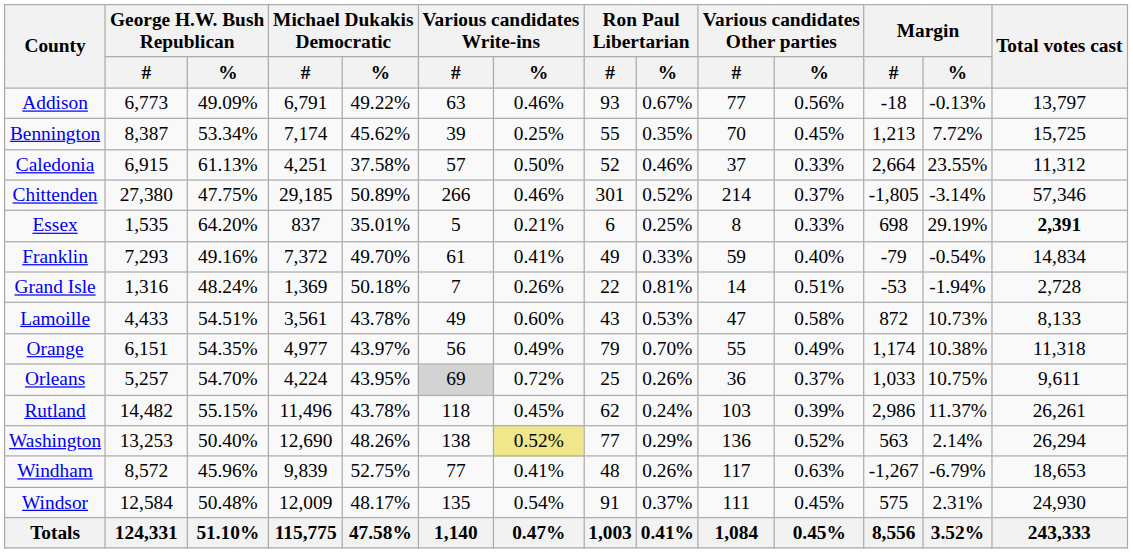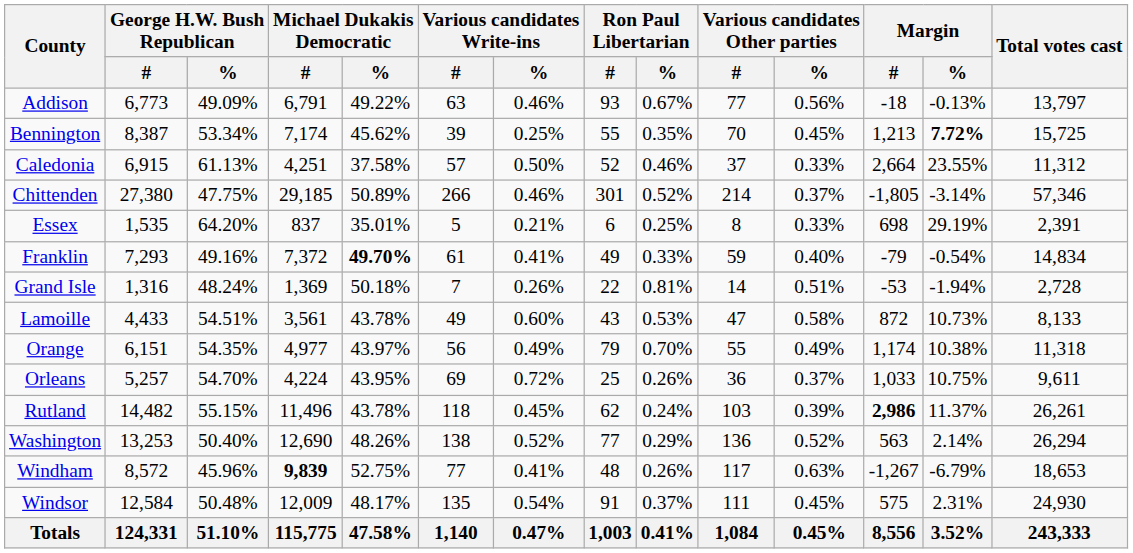(957, 133) normal -> (957, 133) bold
(1059, 225) bold -> (1059, 225) normal
(380, 256) normal -> (380, 256) bold
(456, 379) lightgrey background -> (456, 379) no background
(894, 410) normal -> (894, 410) bold
(539, 440) khaki background -> (539, 440) no background
(306, 471) normal -> (306, 471) bold
